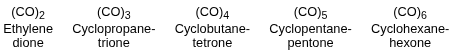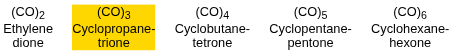(114, 27) no background -> (114, 27) gold background
